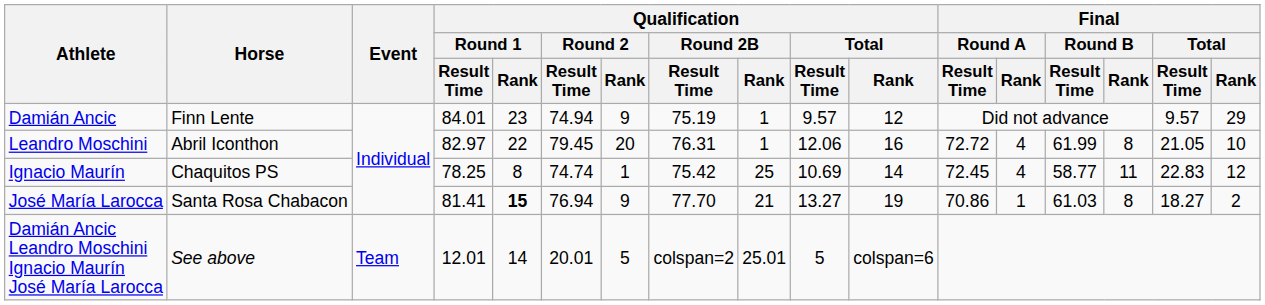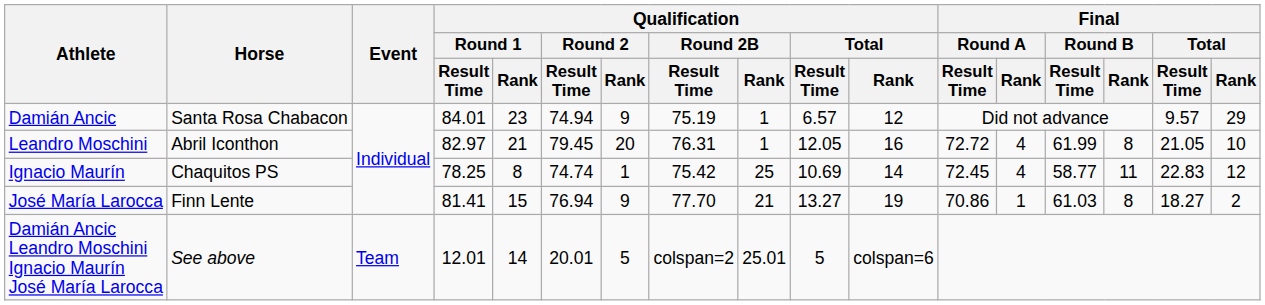(213, 117) Finn Lente -> (259, 117) Santa Rosa Chabacon
(820, 117) 9.57 -> (820, 117) 6.57
(517, 145) 22 -> (517, 145) 21
(820, 145) 12.06 -> (820, 145) 12.05
(259, 201) Santa Rosa Chabacon -> (213, 201) Finn Lente
(517, 201) bold -> (517, 201) normal
